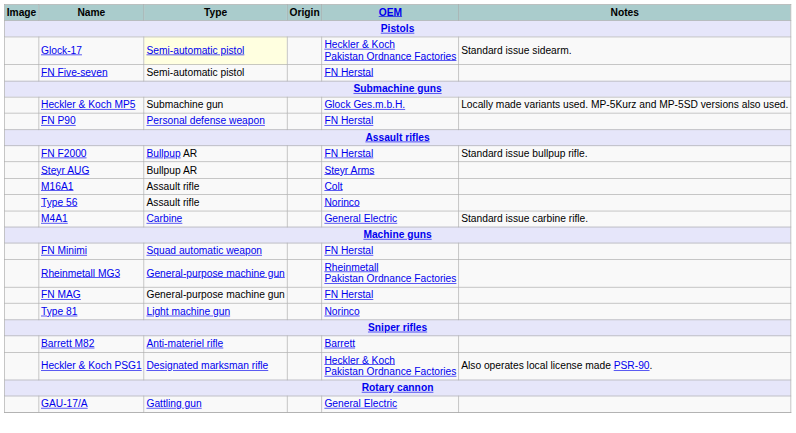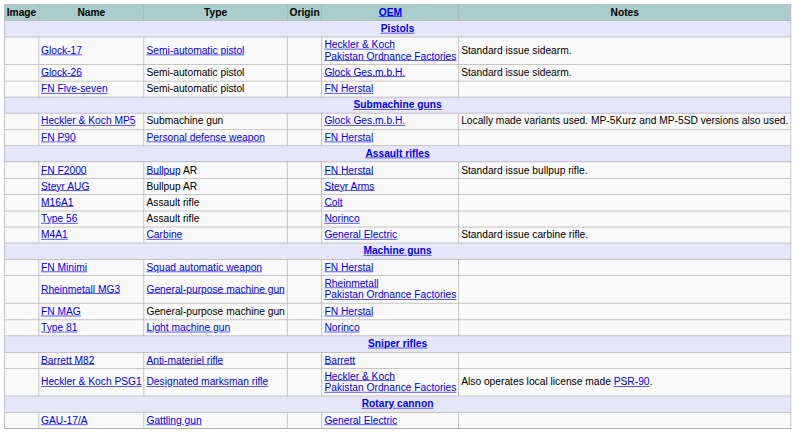(195, 50) lightyellow background -> (195, 50) no background
+ row: (61, 72)
